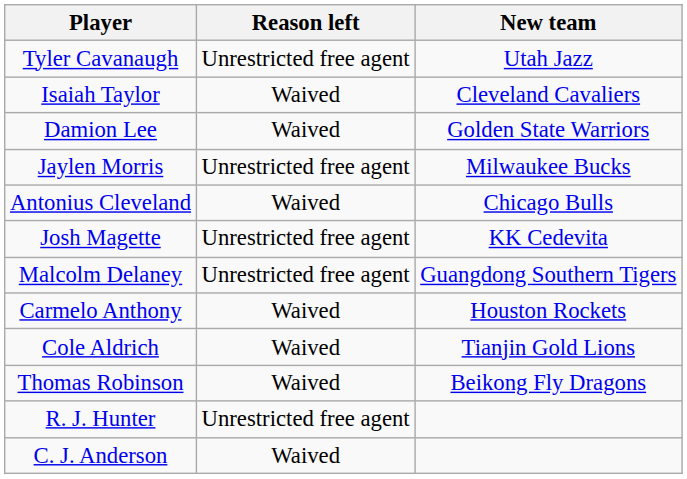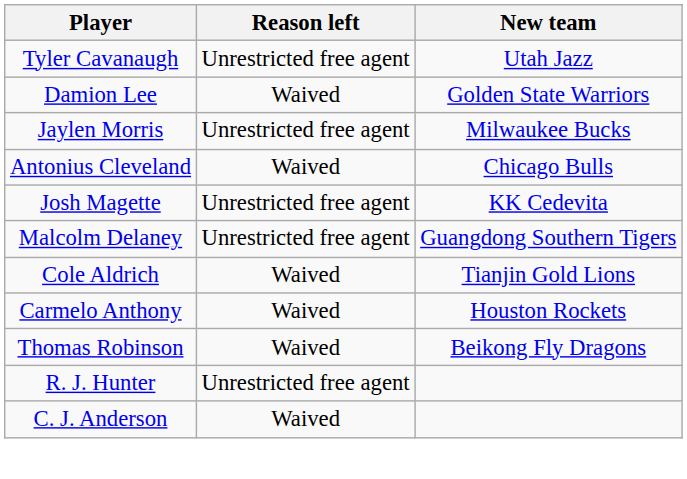- row: (101, 94)
rows swapped: (100, 310) <-> (100, 346)
